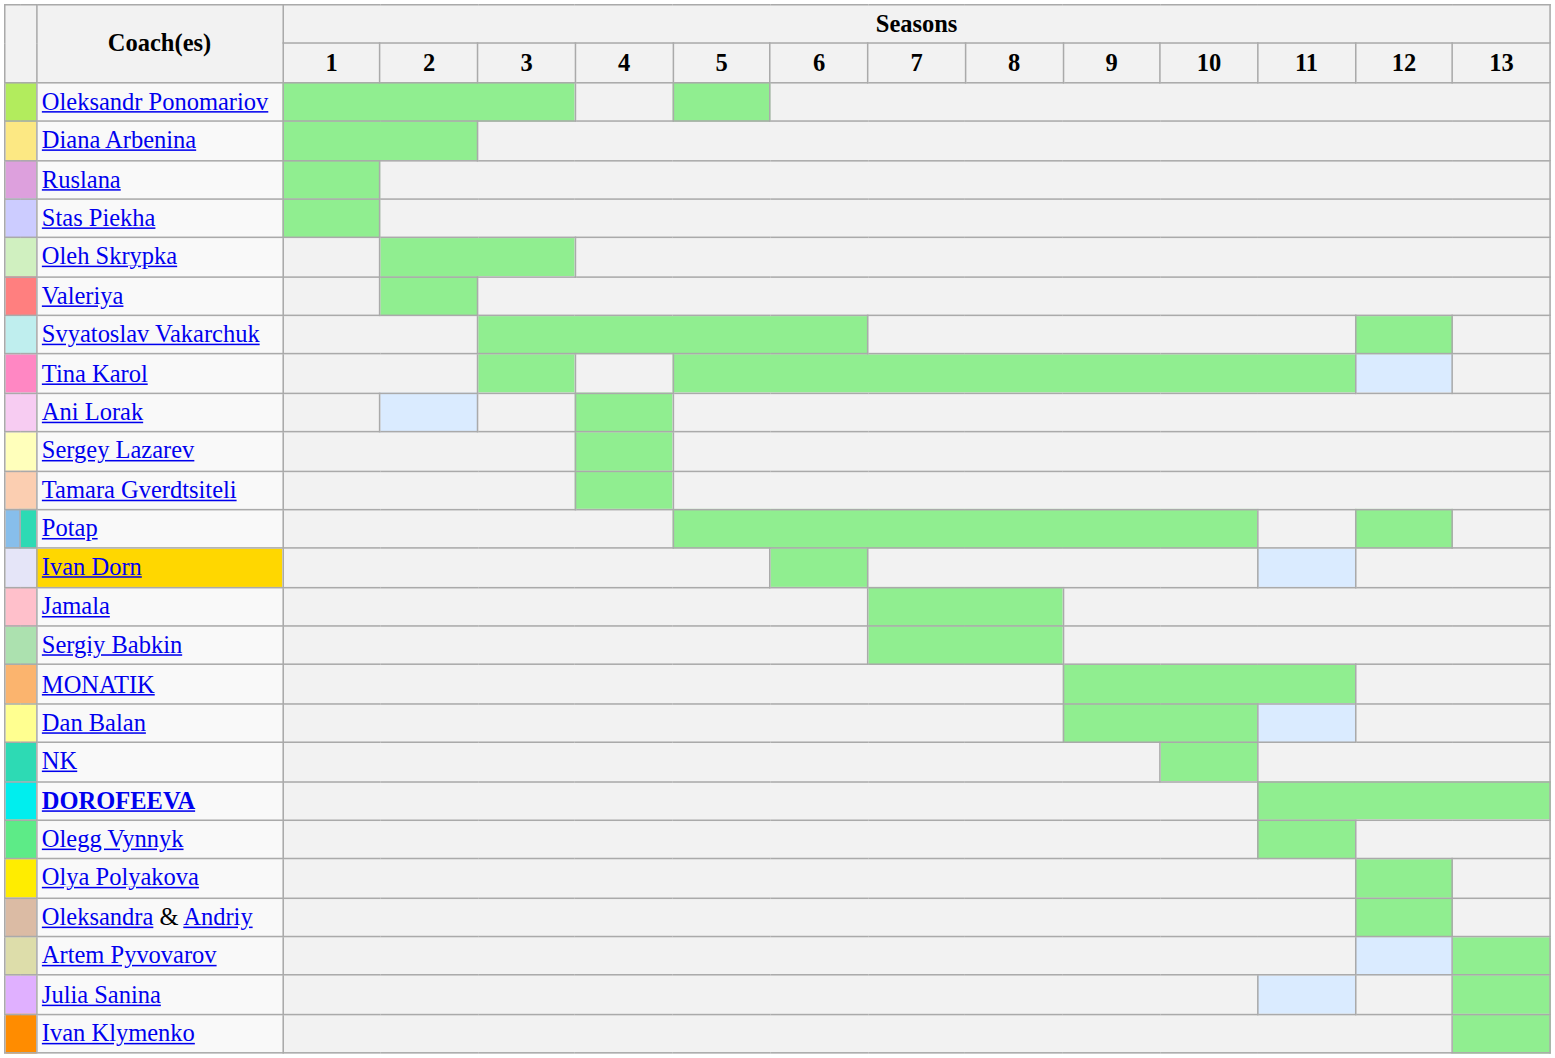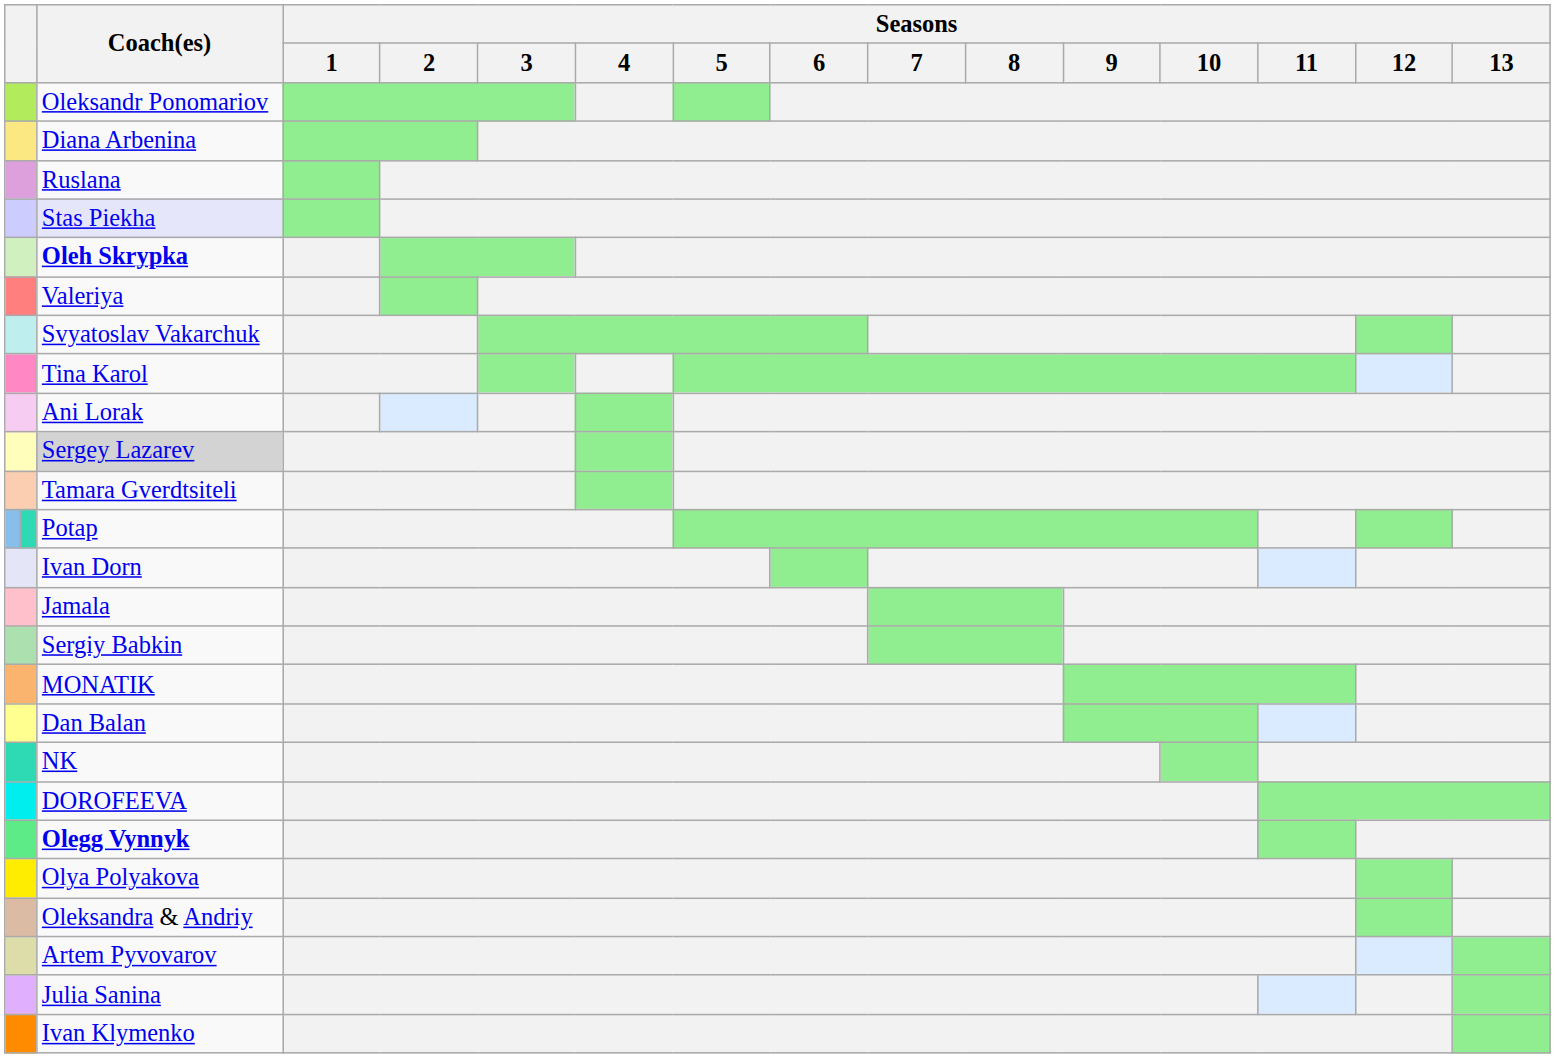(99, 218) no background -> (99, 218) lavender background
(110, 256) normal -> (115, 256) bold
(118, 450) no background -> (118, 450) lightgrey background
(92, 567) gold background -> (92, 567) no background
(118, 800) bold -> (114, 800) normal
(113, 839) normal -> (116, 839) bold
